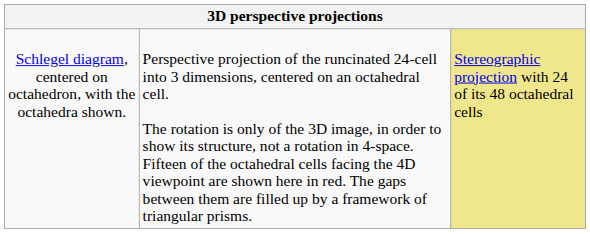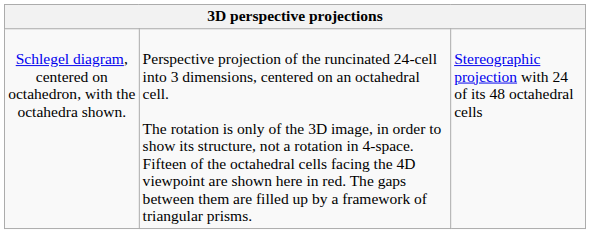(514, 85) khaki background -> (514, 85) no background
